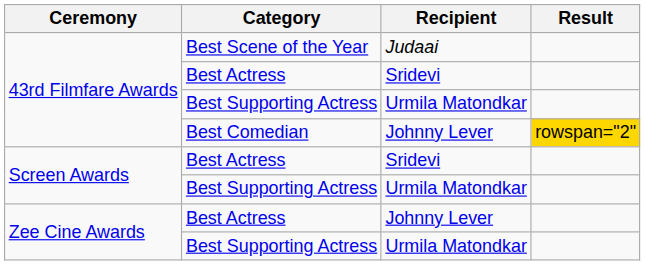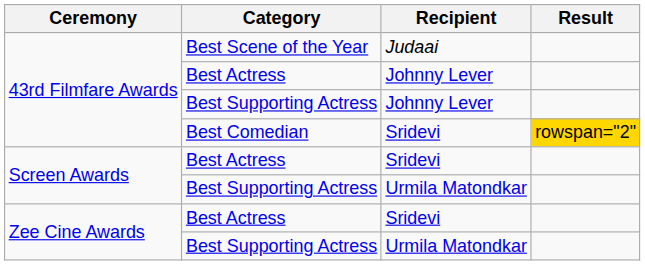(413, 75) Sridevi -> (439, 75) Johnny Lever
(456, 103) Urmila Matondkar -> (439, 103) Johnny Lever
(439, 132) Johnny Lever -> (413, 132) Sridevi
(439, 217) Johnny Lever -> (413, 217) Sridevi
